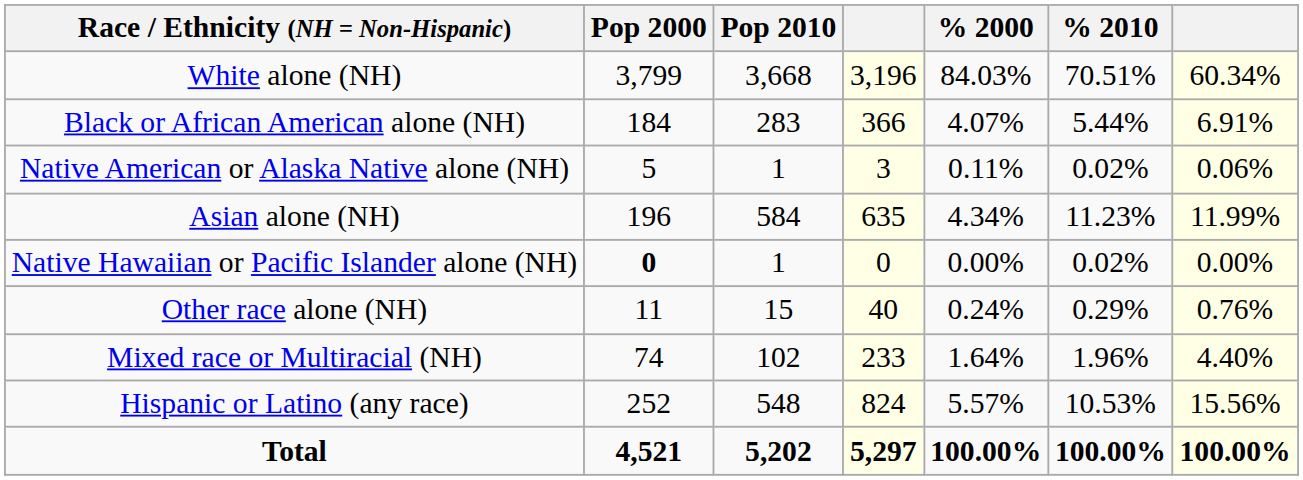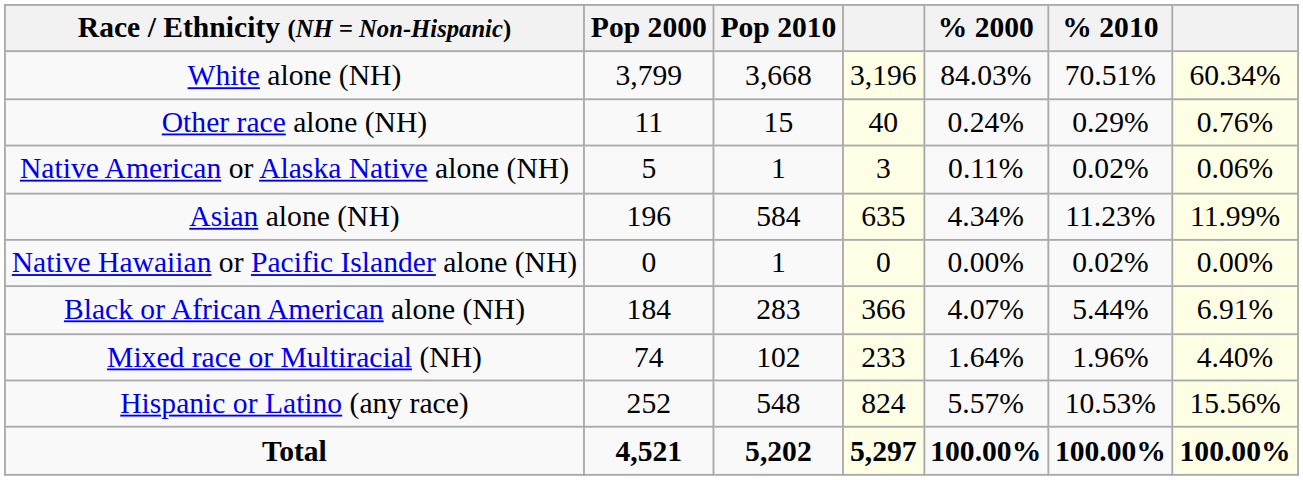rows swapped: (294, 121) <-> (294, 309)
(649, 262) bold -> (649, 262) normal
